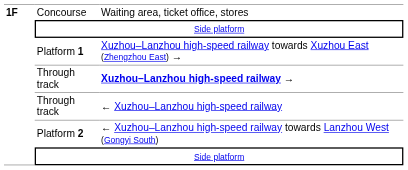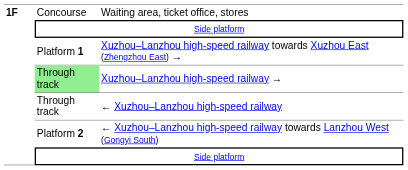(56, 79) no background -> (56, 79) lightgreen background
(198, 79) bold -> (192, 79) normal
